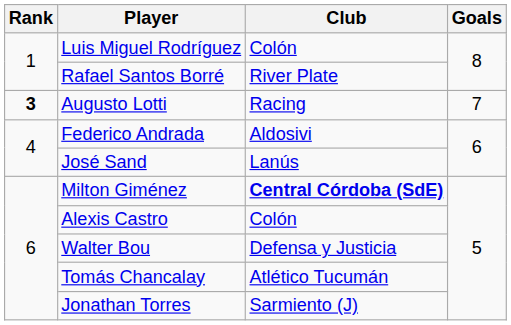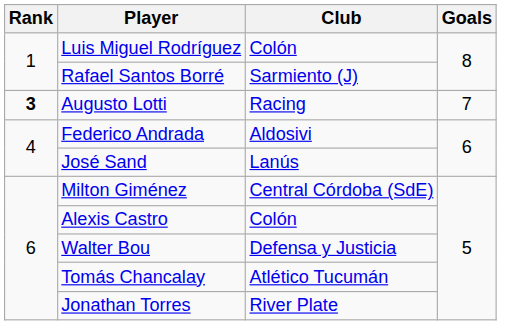(294, 76) River Plate -> (304, 76) Sarmiento (J)
(346, 190) bold -> (341, 190) normal
(304, 305) Sarmiento (J) -> (294, 305) River Plate
